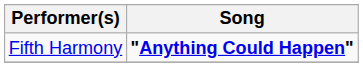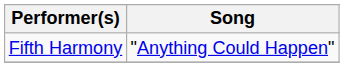(242, 47) bold -> (233, 47) normal
